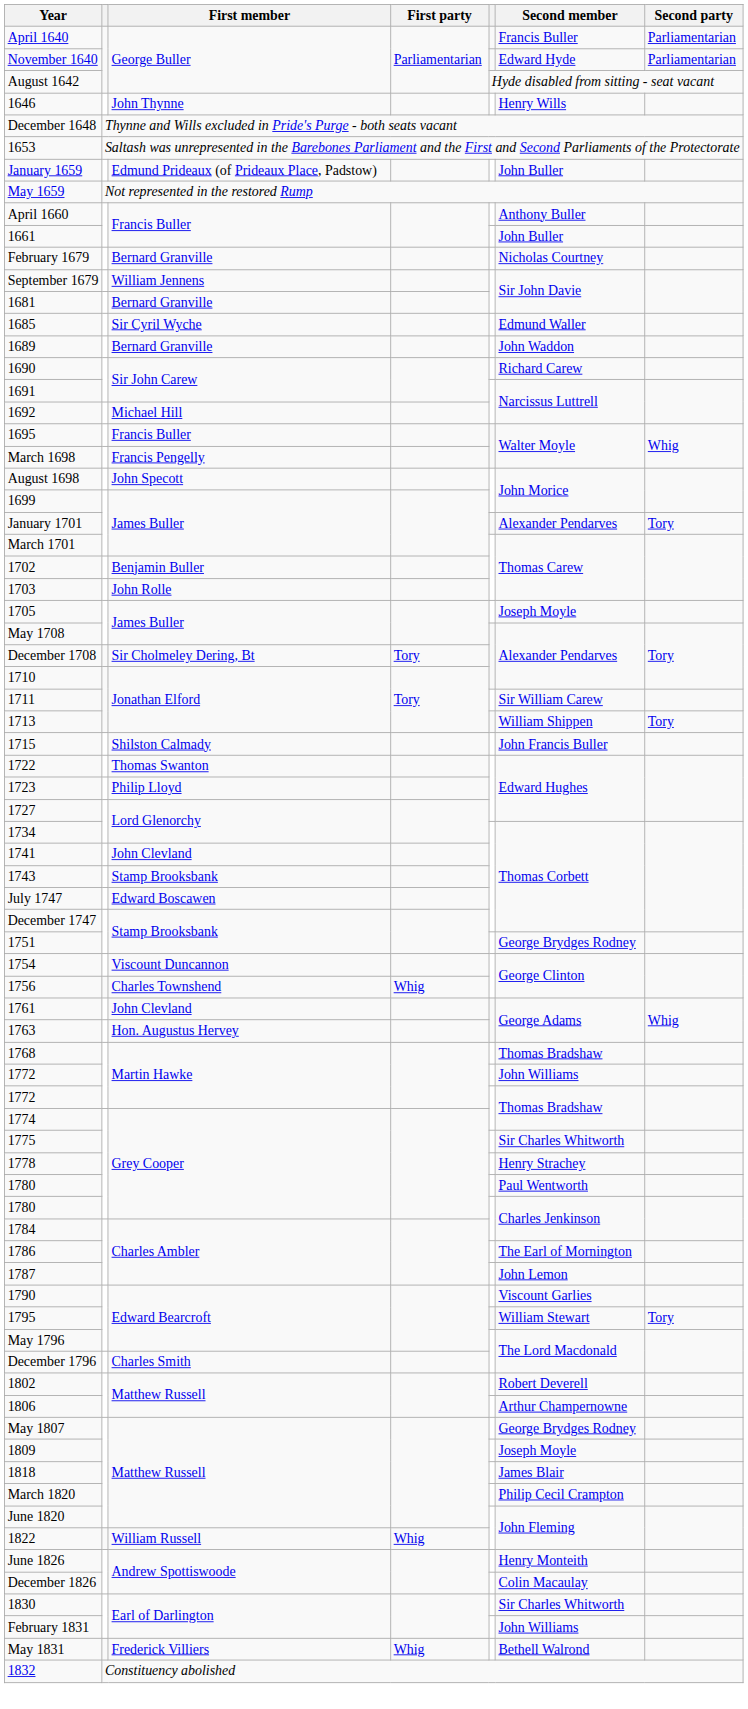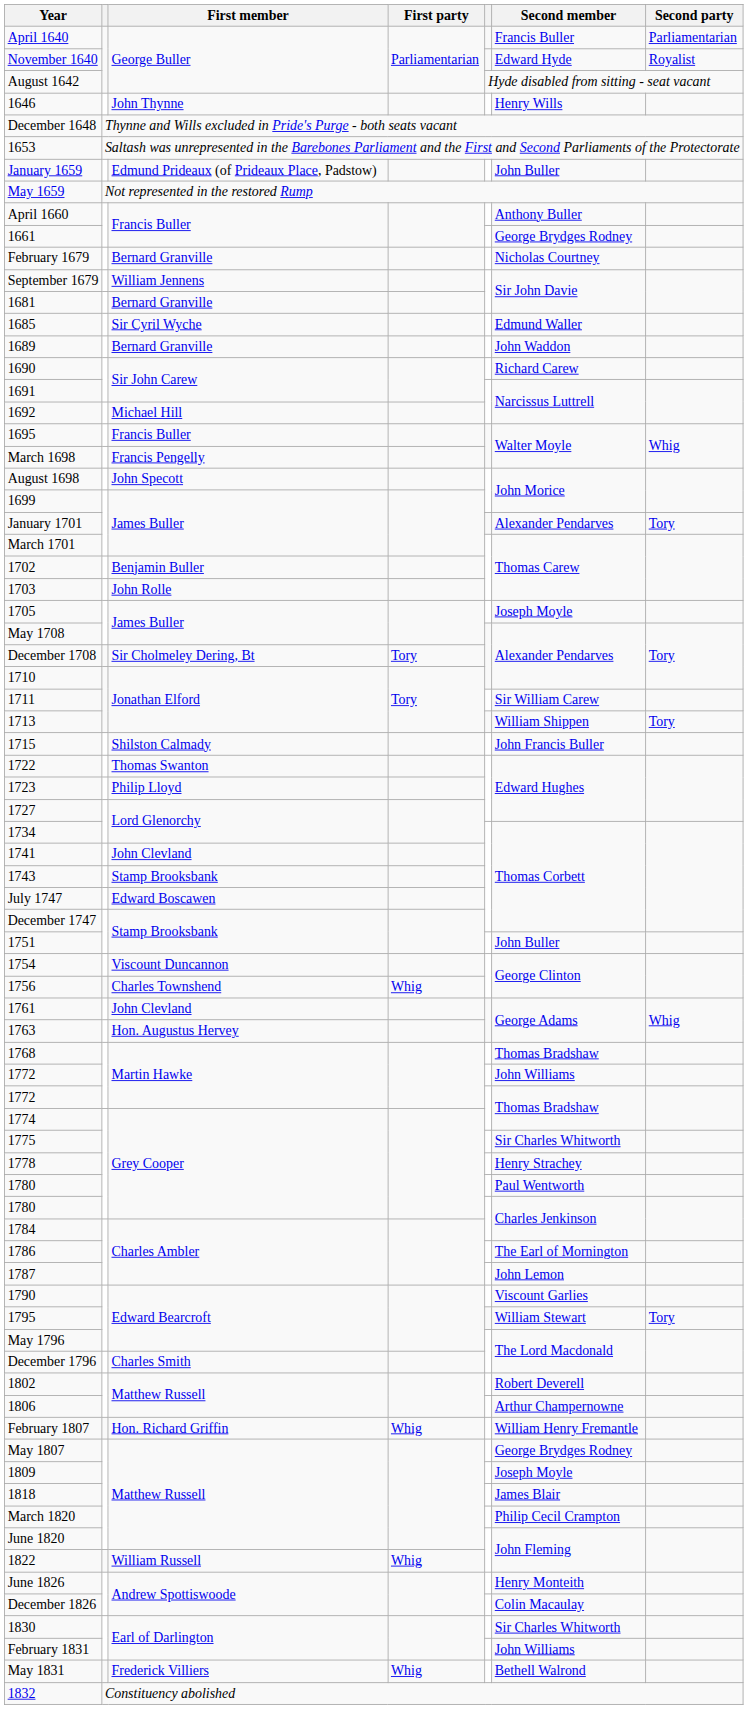(692, 59) Parliamentarian -> (672, 59) Royalist
(531, 236) John Buller -> (563, 236) George Brydges Rodney
(567, 942) George Brydges Rodney -> (527, 942) John Buller
+ row: (48, 1428)
